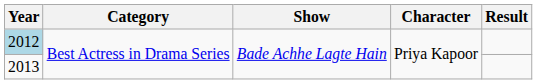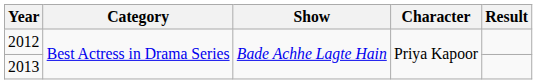(24, 41) lightblue background -> (24, 41) no background
